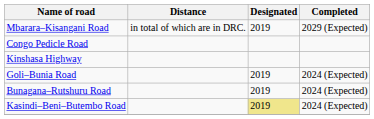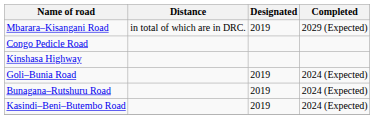(260, 106) khaki background -> (260, 106) no background
